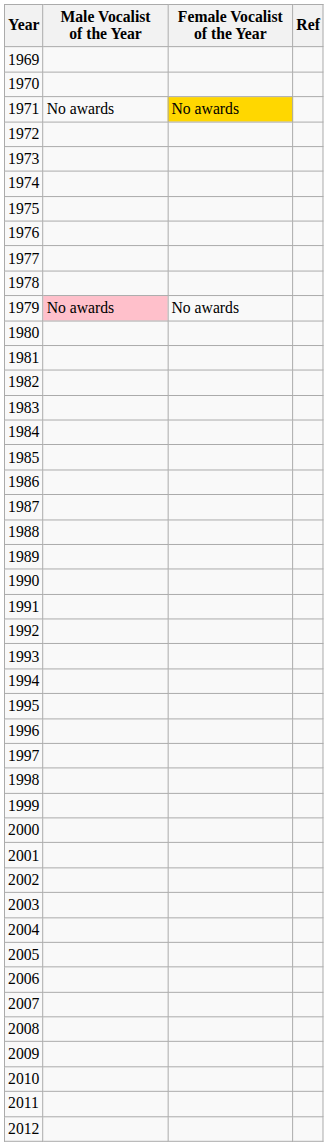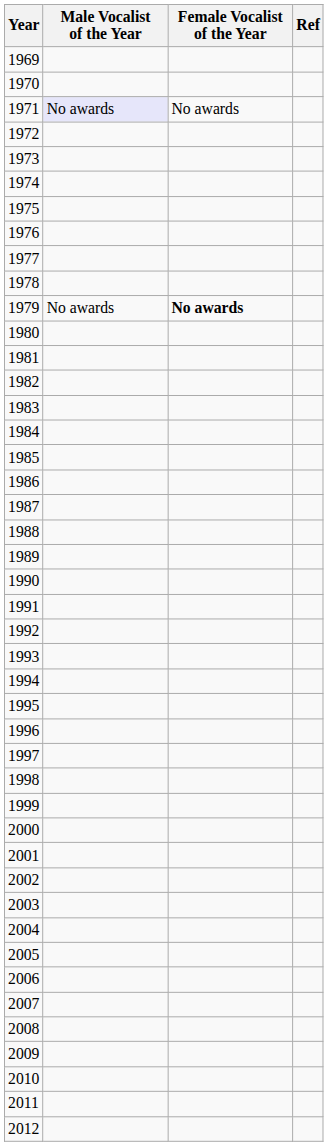(80, 109) no background -> (80, 109) lavender background
(205, 109) gold background -> (205, 109) no background
(80, 308) pink background -> (80, 308) no background
(205, 308) normal -> (207, 308) bold
